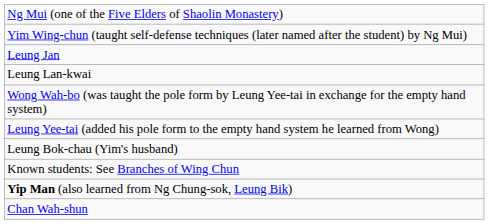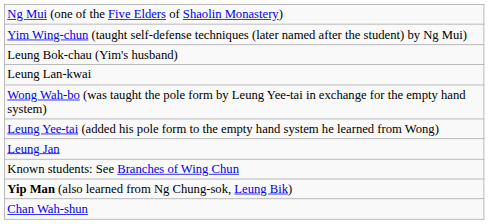(33, 54) Leung Jan -> (93, 54) Leung Bok-chau (Yim's husband)
(93, 149) Leung Bok-chau (Yim's husband) -> (33, 149) Leung Jan
